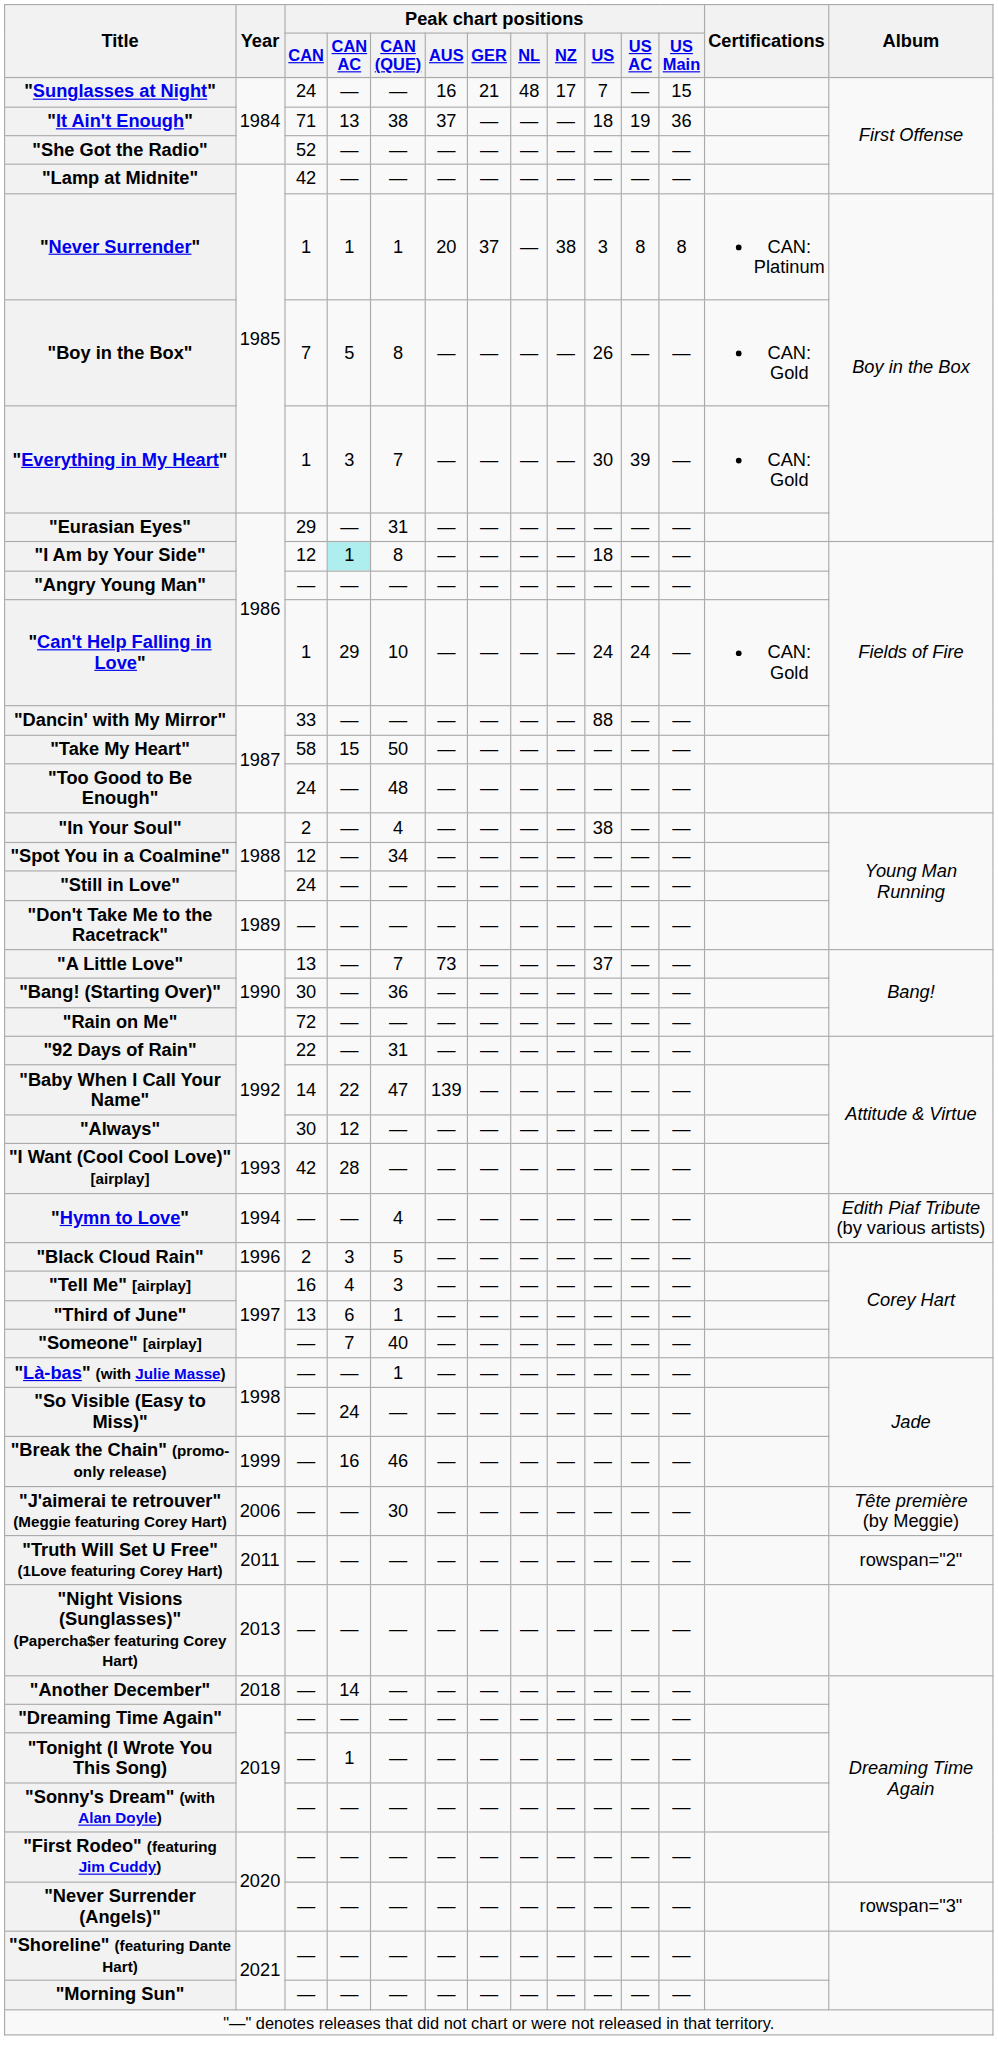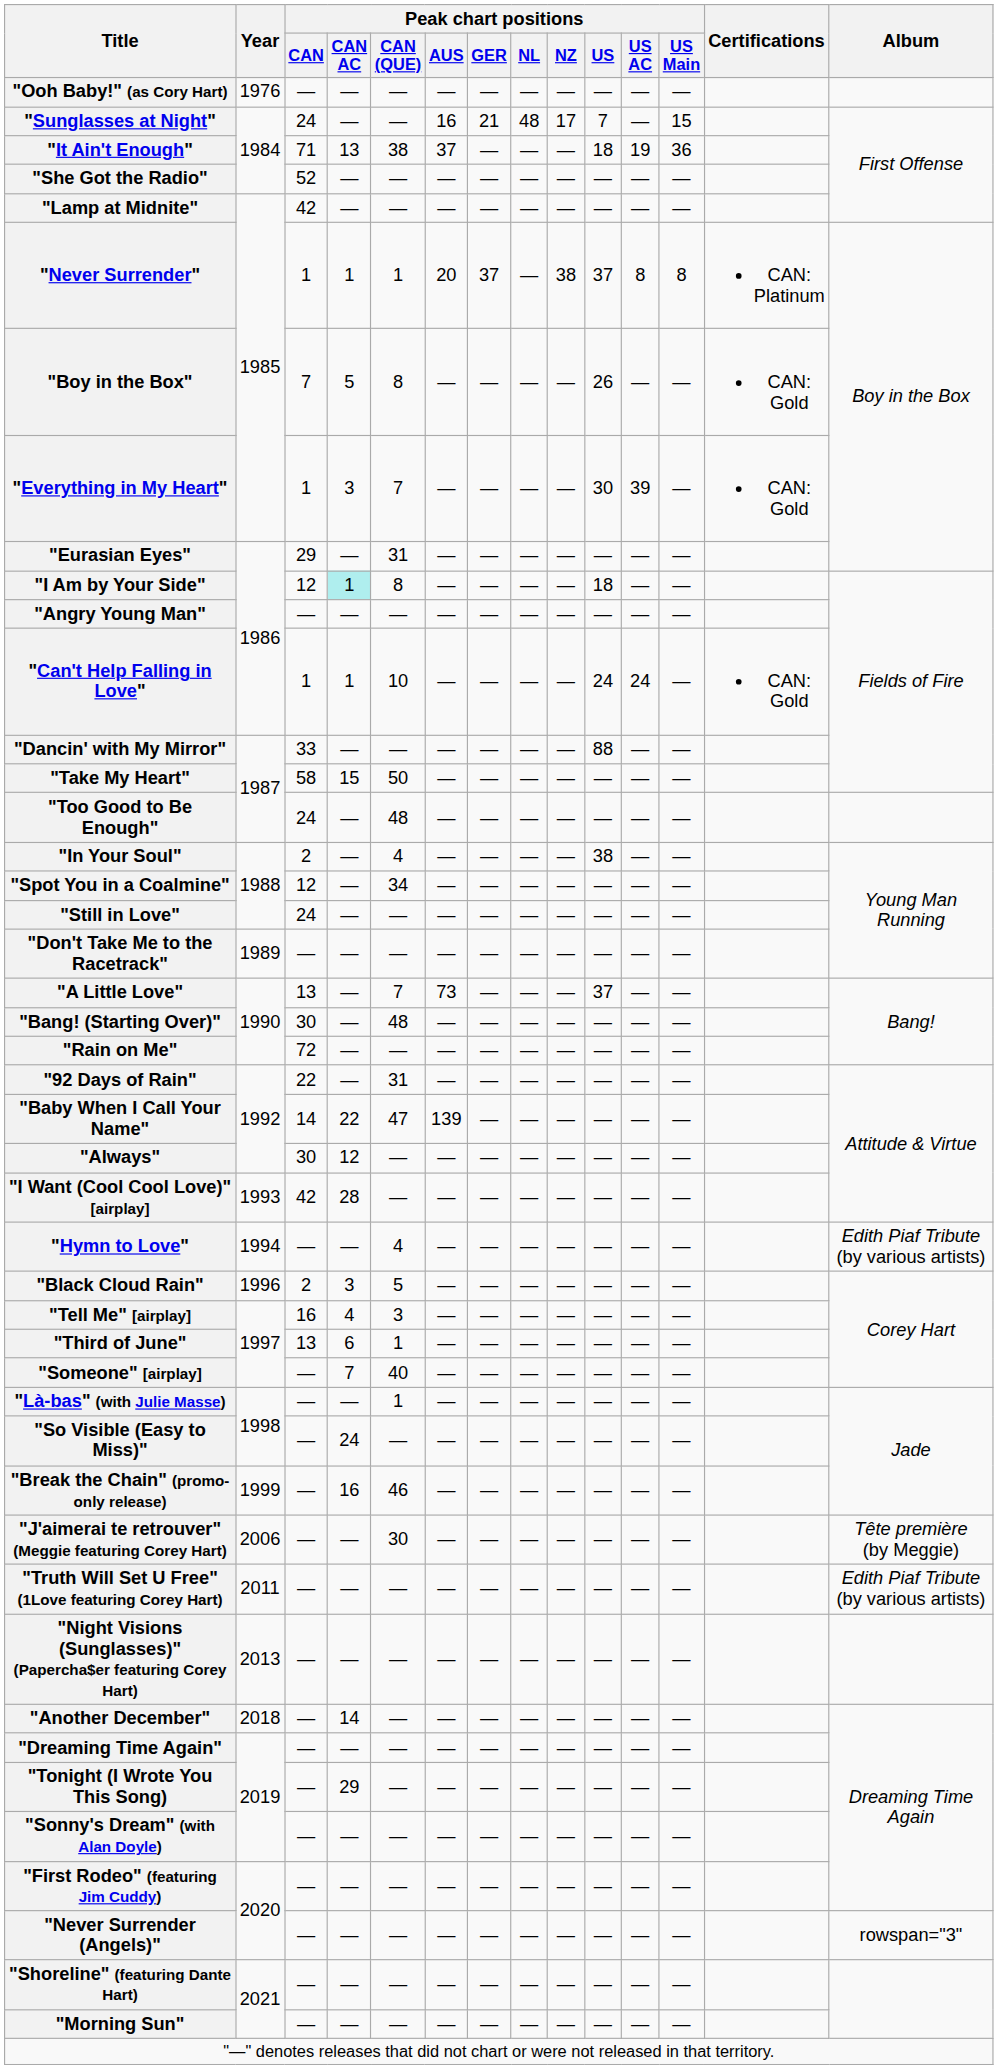+ row: (120, 92)
(603, 246) 3 -> (603, 275) 37
(349, 652) 29 -> (349, 681) 1
(398, 992) 36 -> (398, 1021) 48
(911, 1560) rowspan="2" -> (911, 1589) Edith Piaf Tribute (by various artists)
(349, 1757) 1 -> (349, 1786) 29
